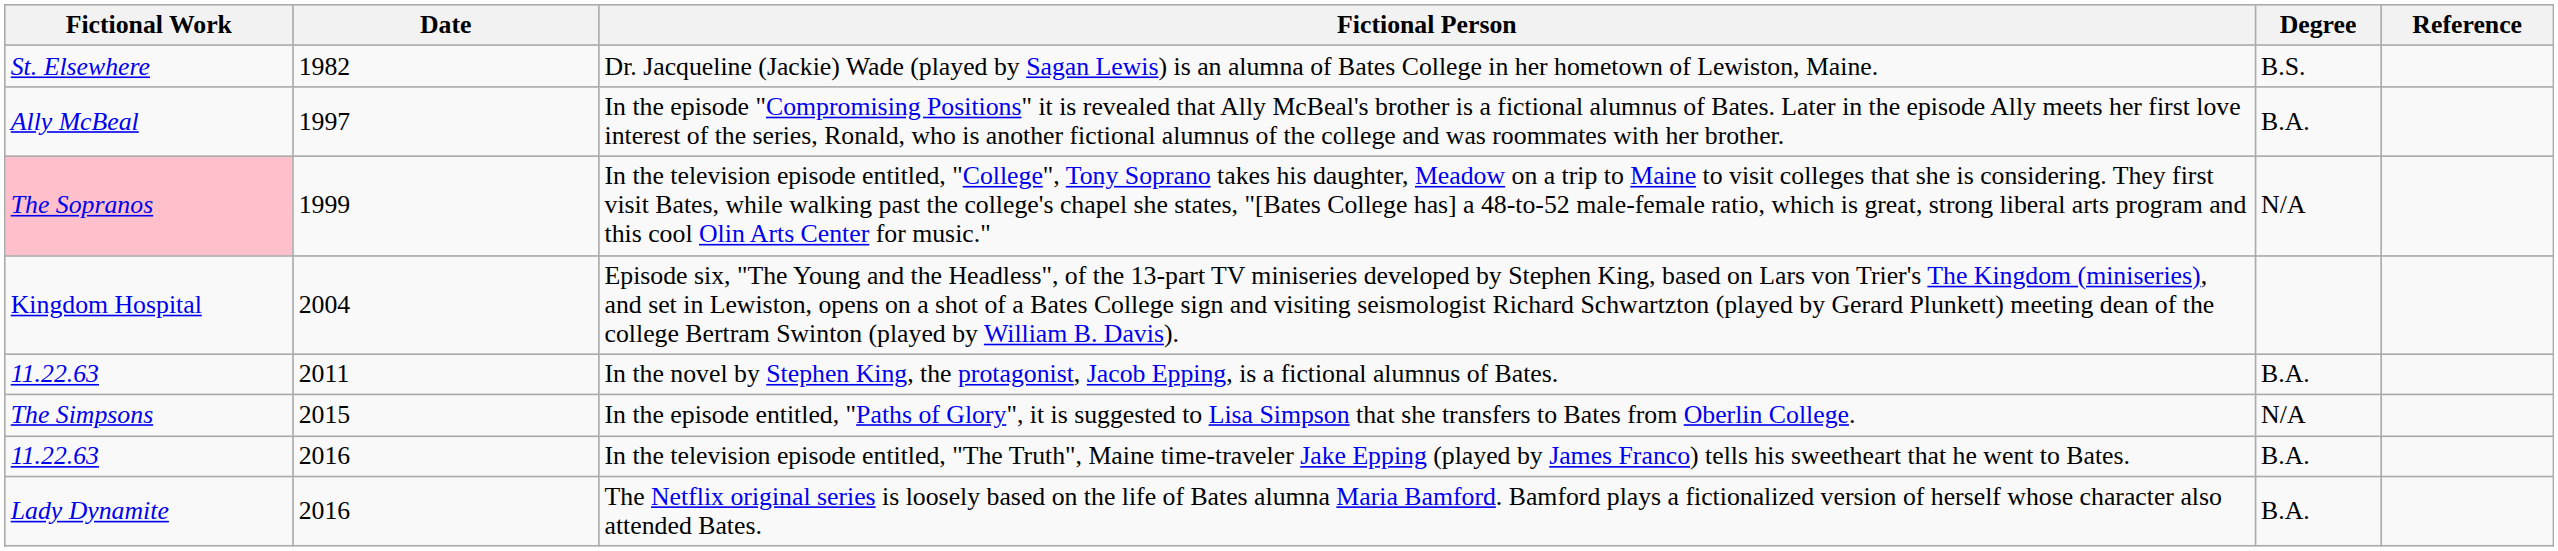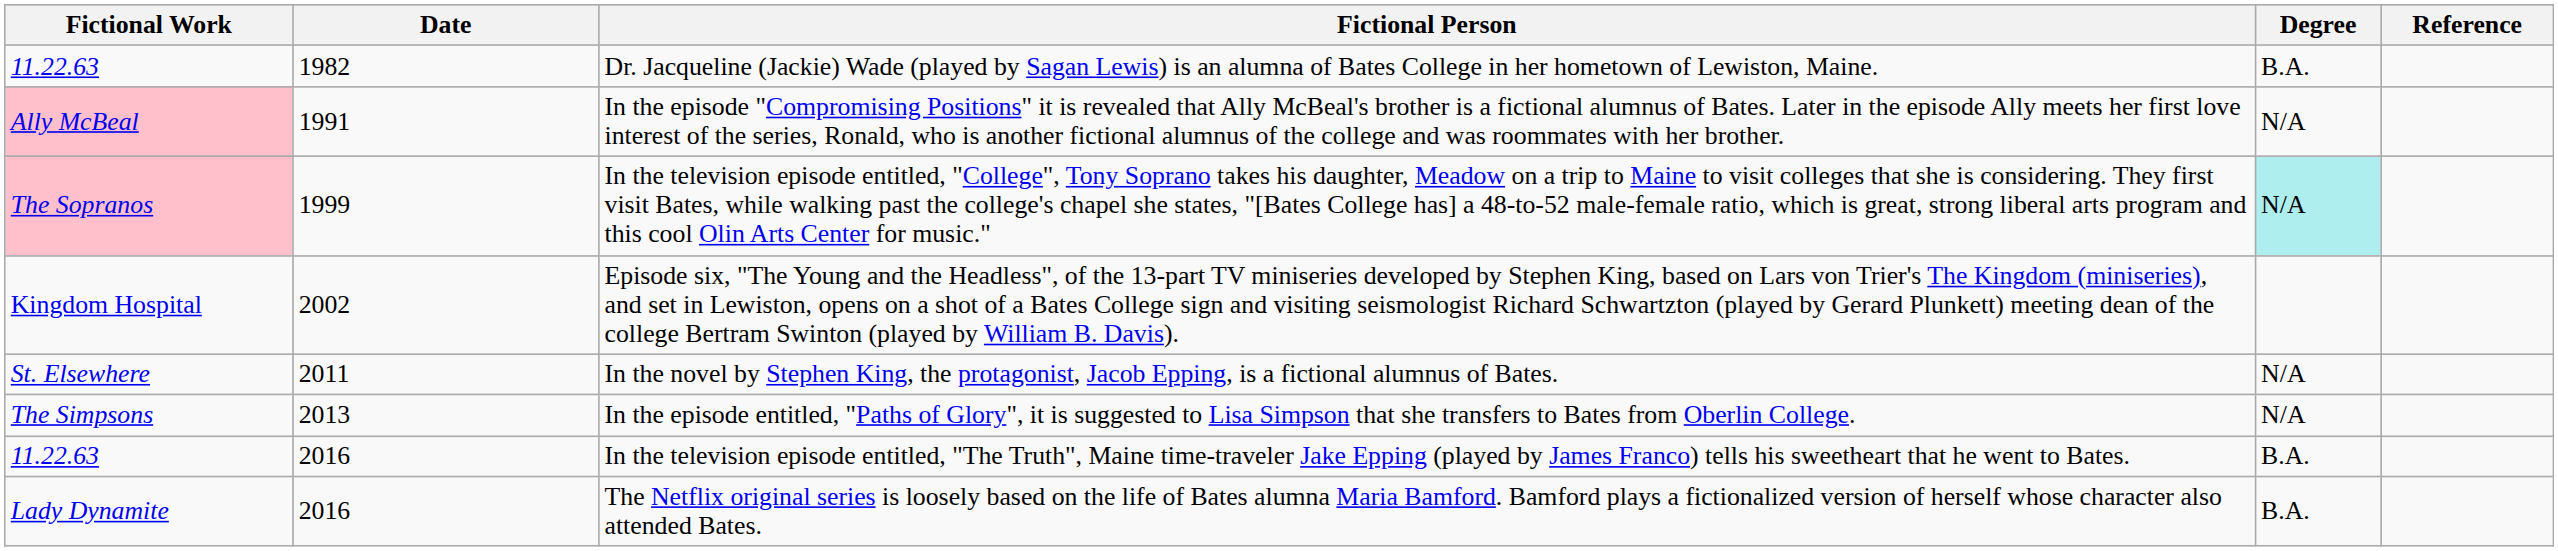(80, 65) St. Elsewhere -> (55, 65) 11.22.63
(2283, 65) B.S. -> (2285, 65) B.A.
(75, 121) no background -> (75, 121) pink background
(324, 121) 1997 -> (324, 121) 1991
(2285, 121) B.A. -> (2283, 121) N/A
(2283, 205) no background -> (2283, 205) paleturquoise background
(324, 304) 2004 -> (324, 304) 2002
(55, 374) 11.22.63 -> (80, 374) St. Elsewhere
(2285, 374) B.A. -> (2283, 374) N/A
(324, 414) 2015 -> (324, 414) 2013
